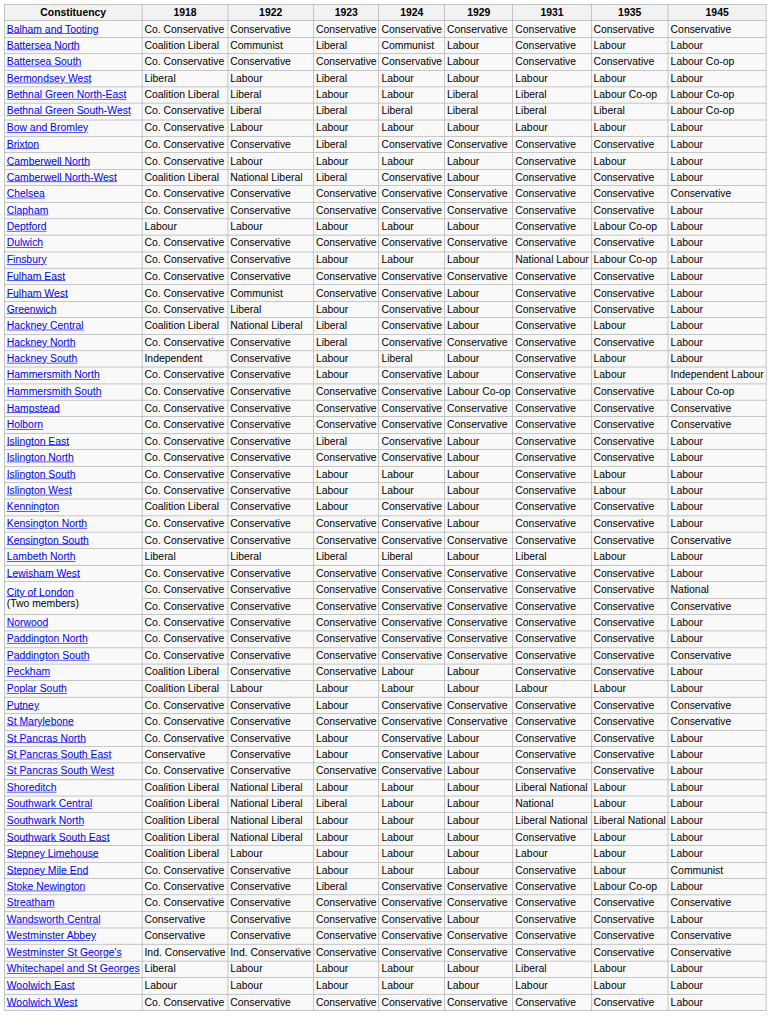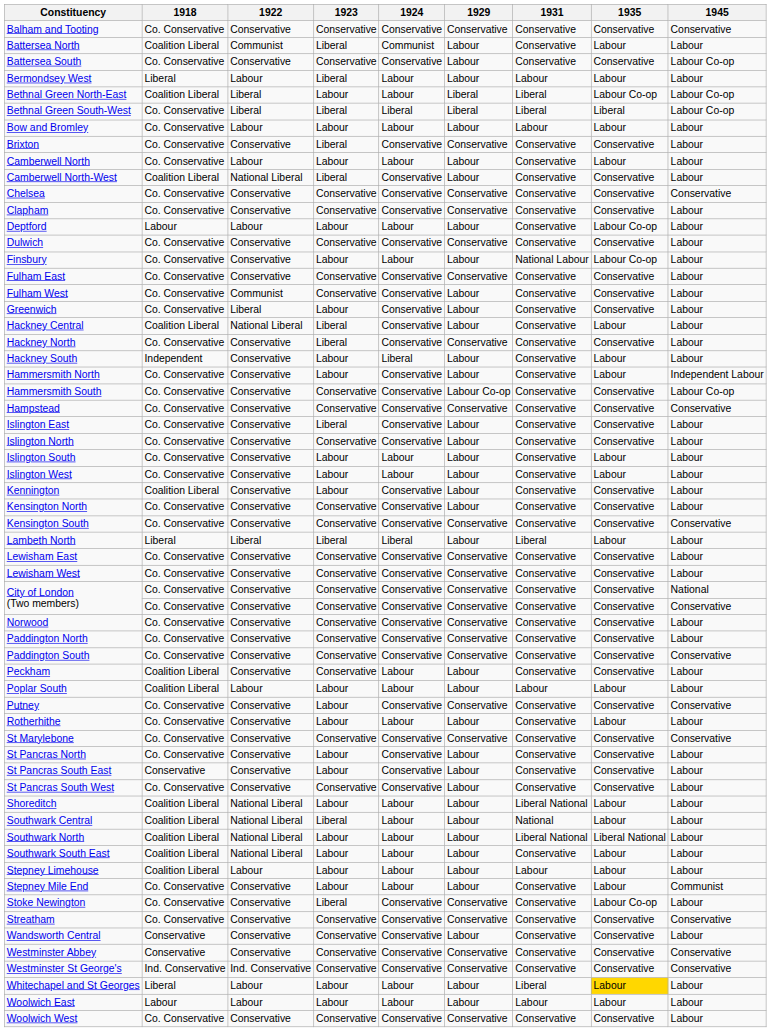- row: (25, 425)
+ row: (42, 557)
+ row: (34, 721)
(610, 969) no background -> (610, 985) gold background
